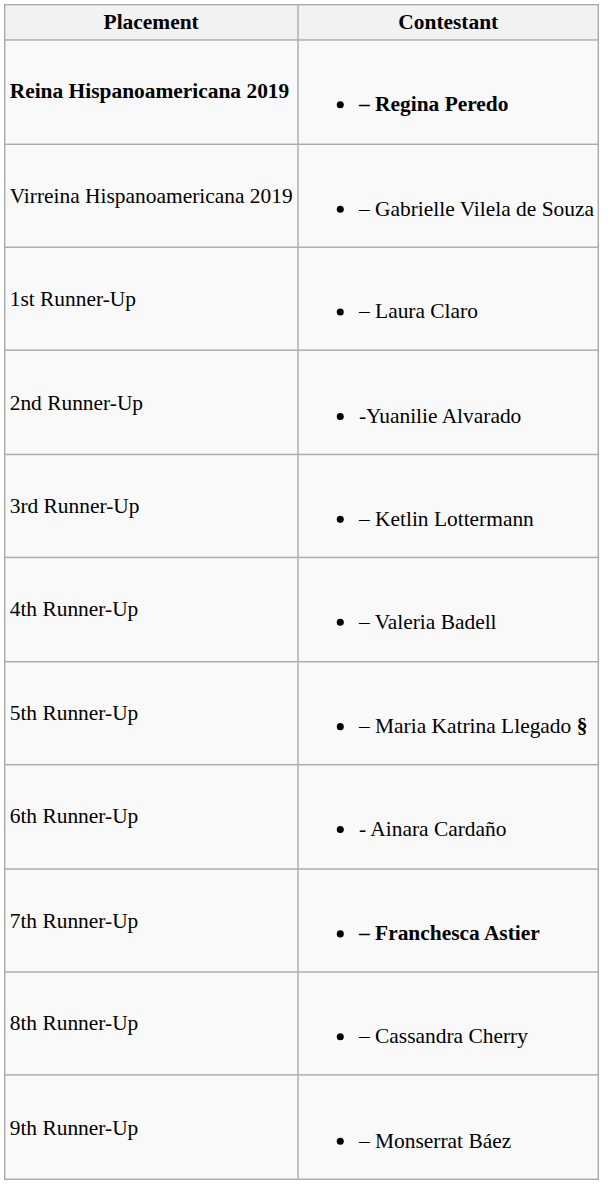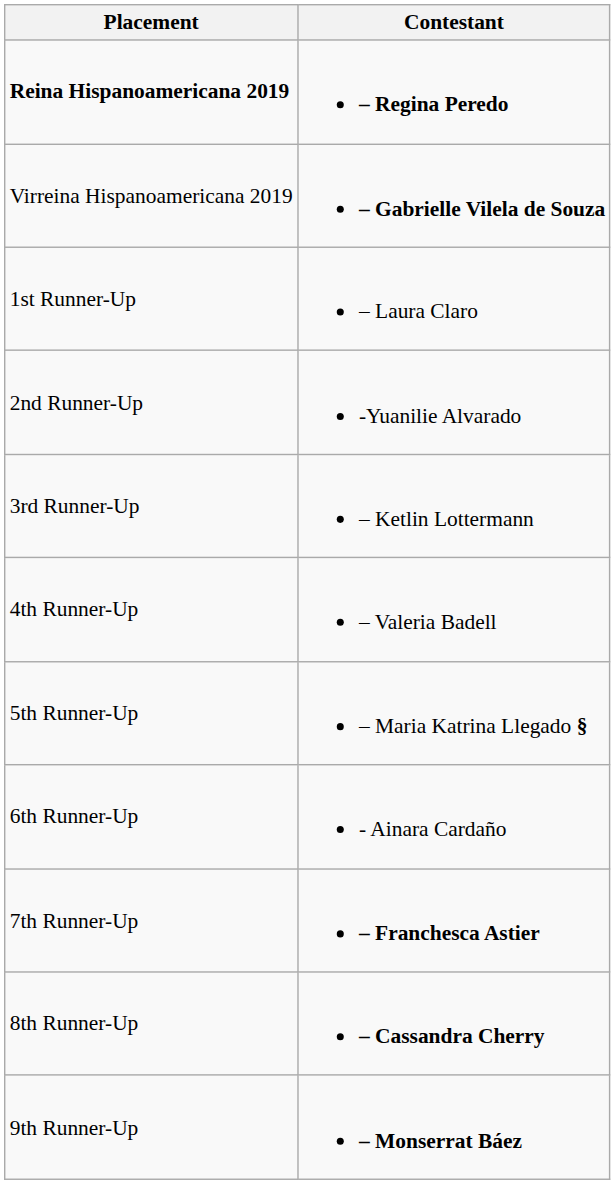(448, 208) normal -> (454, 208) bold
(448, 1037) normal -> (454, 1037) bold
(448, 1140) normal -> (454, 1140) bold
